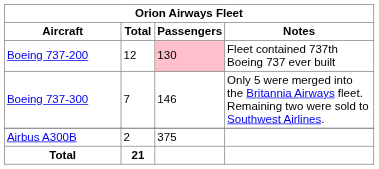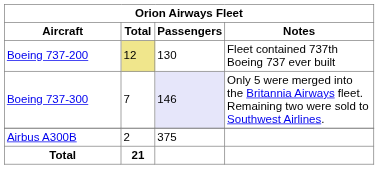(130, 55) no background -> (130, 55) khaki background
(167, 55) pink background -> (167, 55) no background
(167, 99) no background -> (167, 99) lavender background
